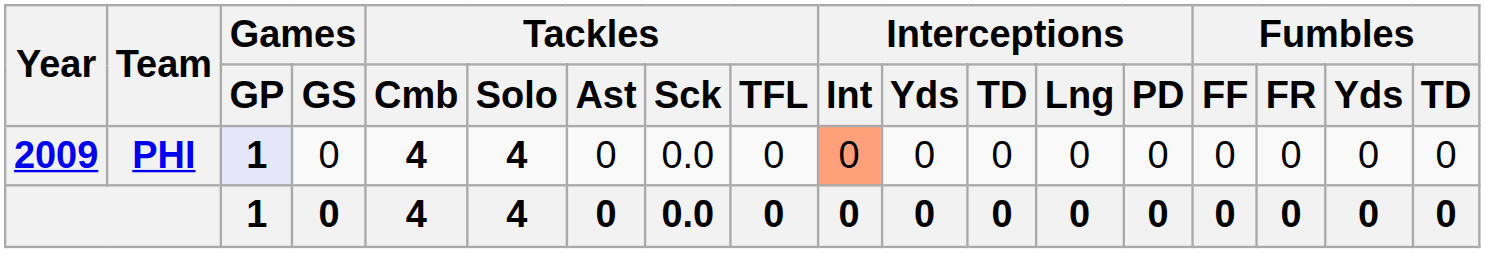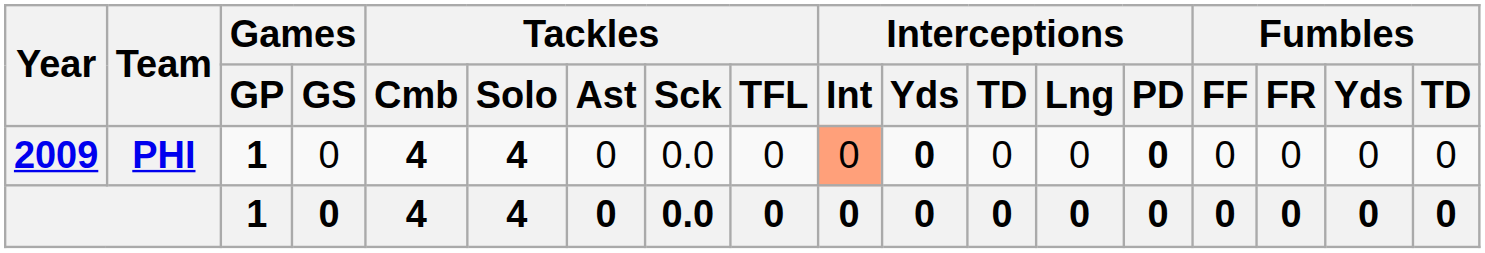(257, 154) lavender background -> (257, 154) no background
(925, 154) normal -> (925, 154) bold
(1158, 154) normal -> (1158, 154) bold
